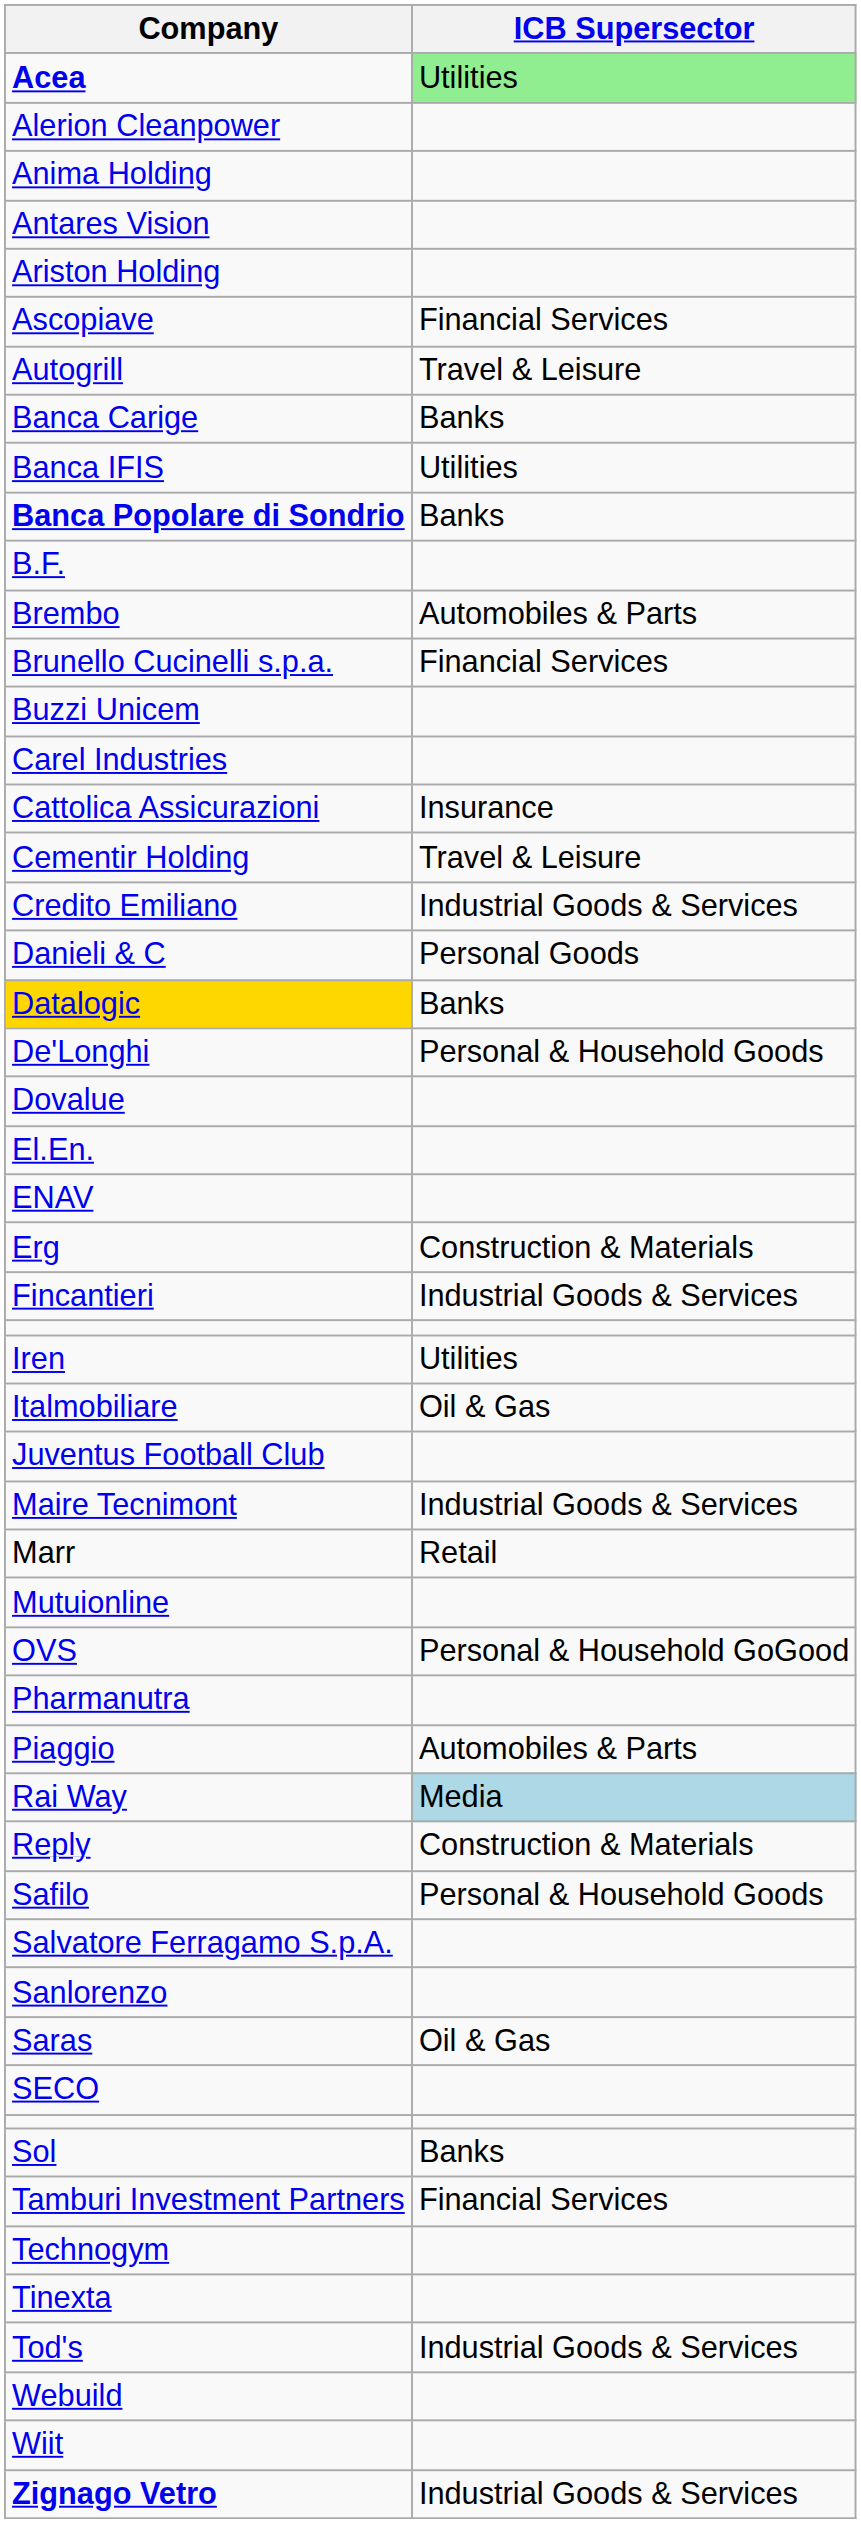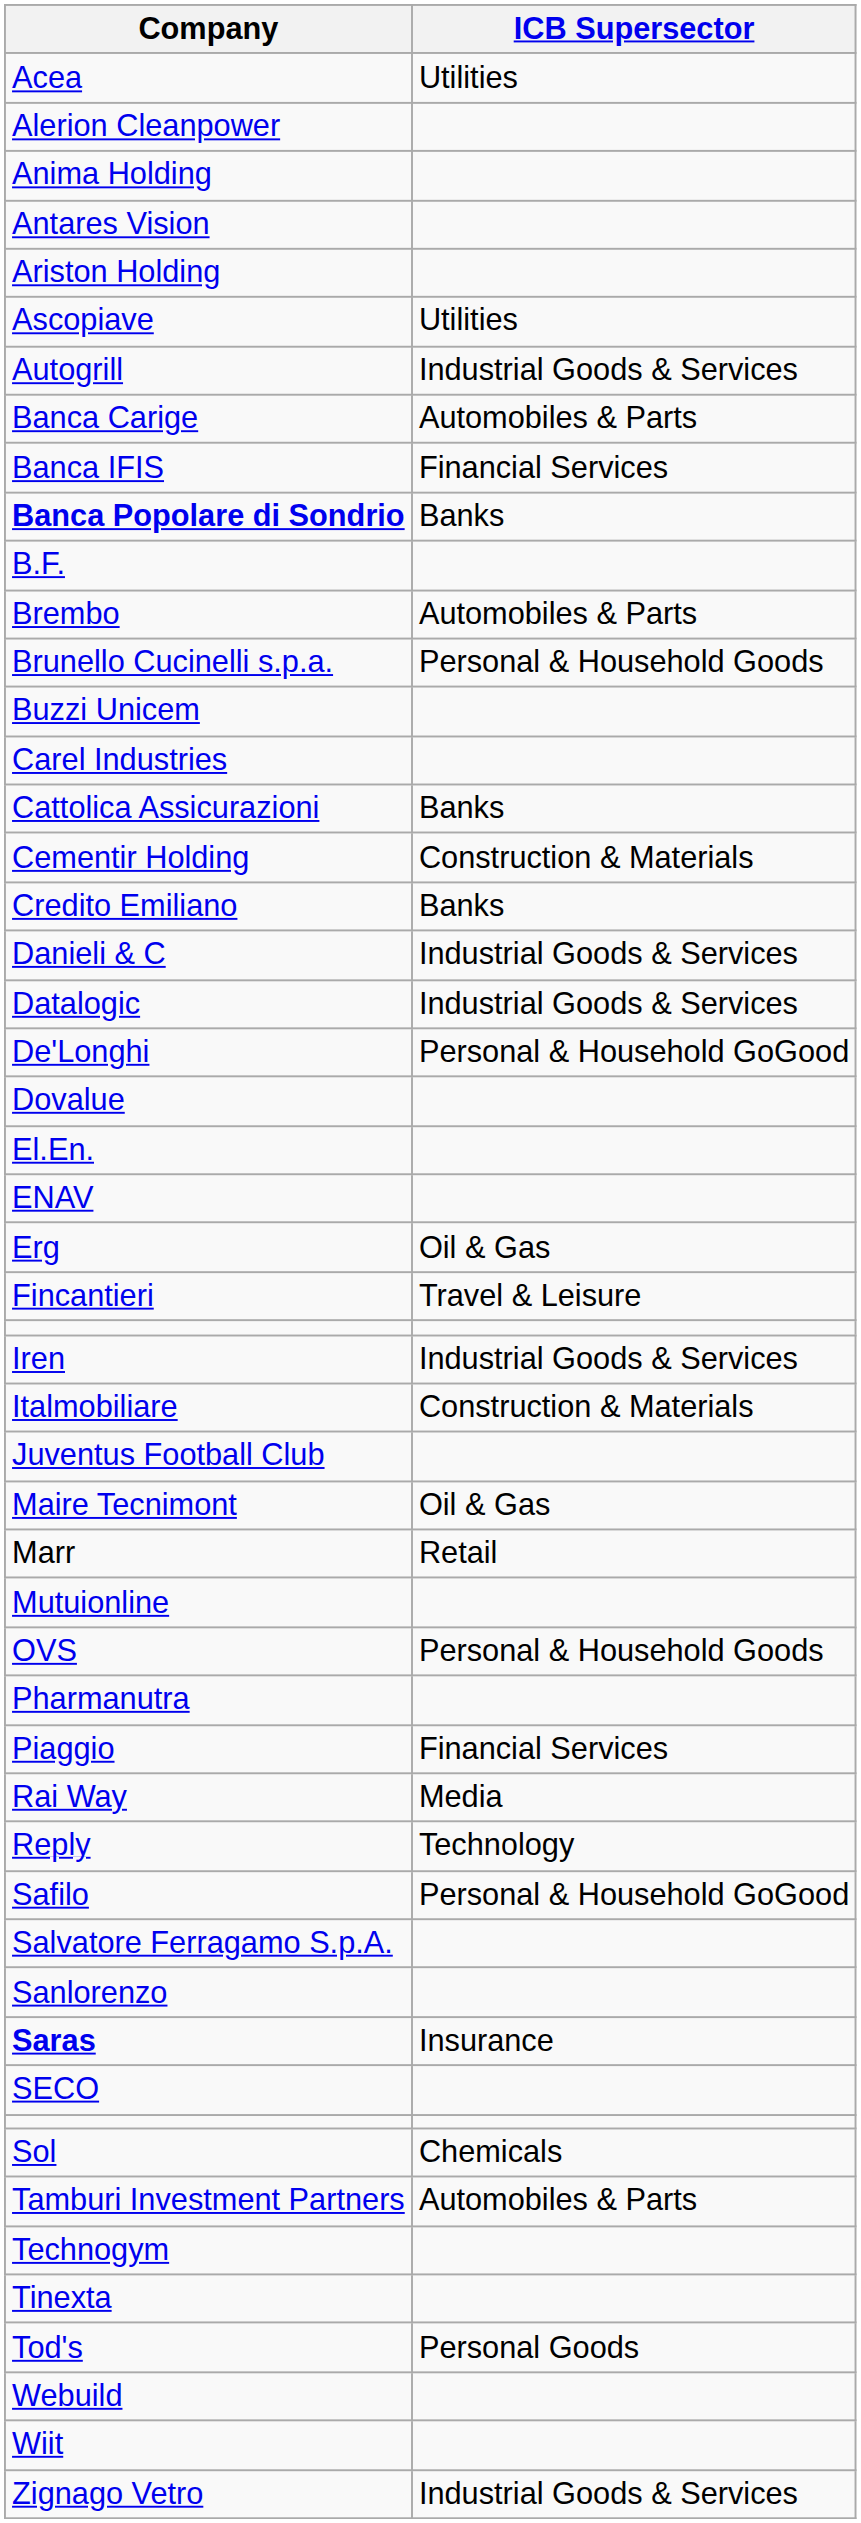(49, 77) bold -> (47, 77) normal
(468, 77) lightgreen background -> (468, 77) no background
(544, 321) Financial Services -> (468, 321) Utilities
(530, 369) Travel & Leisure -> (608, 369) Industrial Goods & Services
(462, 418) Banks -> (558, 418) Automobiles & Parts
(468, 467) Utilities -> (544, 467) Financial Services
(544, 662) Financial Services -> (621, 662) Personal & Household Goods
(486, 808) Insurance -> (462, 808) Banks
(530, 857) Travel & Leisure -> (586, 857) Construction & Materials
(608, 905) Industrial Goods & Services -> (462, 905) Banks
(529, 954) Personal Goods -> (608, 954) Industrial Goods & Services
(76, 1003) gold background -> (76, 1003) no background
(462, 1003) Banks -> (608, 1003) Industrial Goods & Services
(621, 1051) Personal & Household Goods -> (634, 1051) Personal & Household GoGood
(586, 1246) Construction & Materials -> (485, 1246) Oil & Gas
(608, 1295) Industrial Goods & Services -> (530, 1295) Travel & Leisure
(468, 1358) Utilities -> (608, 1358) Industrial Goods & Services
(485, 1407) Oil & Gas -> (586, 1407) Construction & Materials
(608, 1504) Industrial Goods & Services -> (485, 1504) Oil & Gas
(634, 1650) Personal & Household GoGood -> (621, 1650) Personal & Household Goods
(558, 1748) Automobiles & Parts -> (544, 1748) Financial Services
(461, 1796) lightblue background -> (461, 1796) no background
(586, 1845) Construction & Materials -> (497, 1845) Technology
(621, 1894) Personal & Household Goods -> (634, 1894) Personal & Household GoGood
(52, 2040) normal -> (54, 2040) bold
(485, 2040) Oil & Gas -> (486, 2040) Insurance
(462, 2152) Banks -> (491, 2152) Chemicals
(544, 2200) Financial Services -> (558, 2200) Automobiles & Parts
(608, 2347) Industrial Goods & Services -> (529, 2347) Personal Goods
(114, 2493) bold -> (108, 2493) normal
